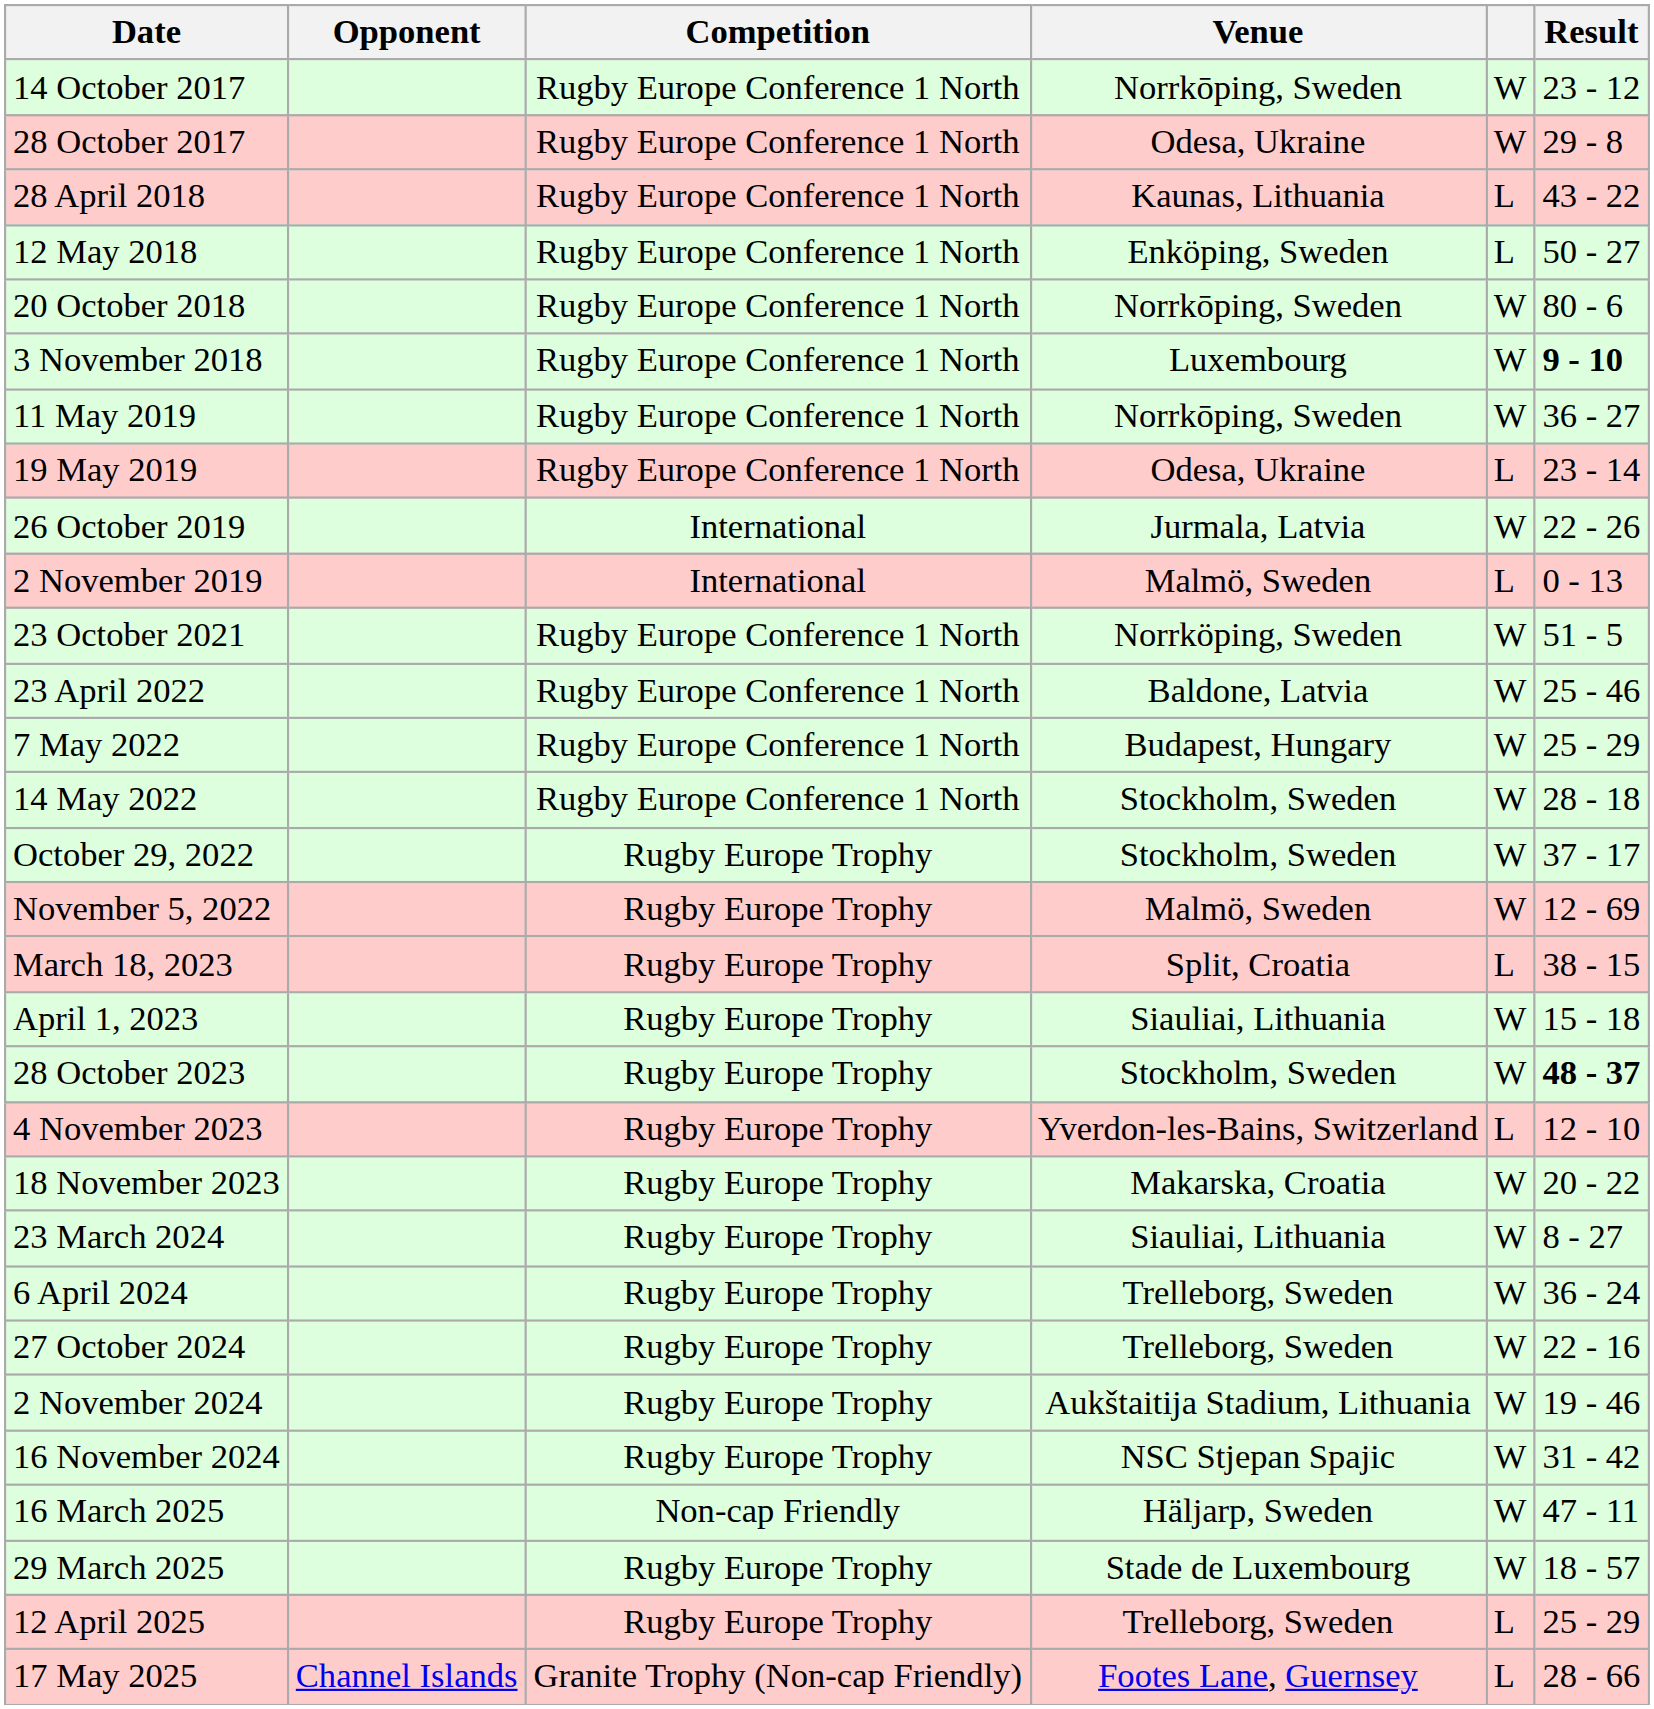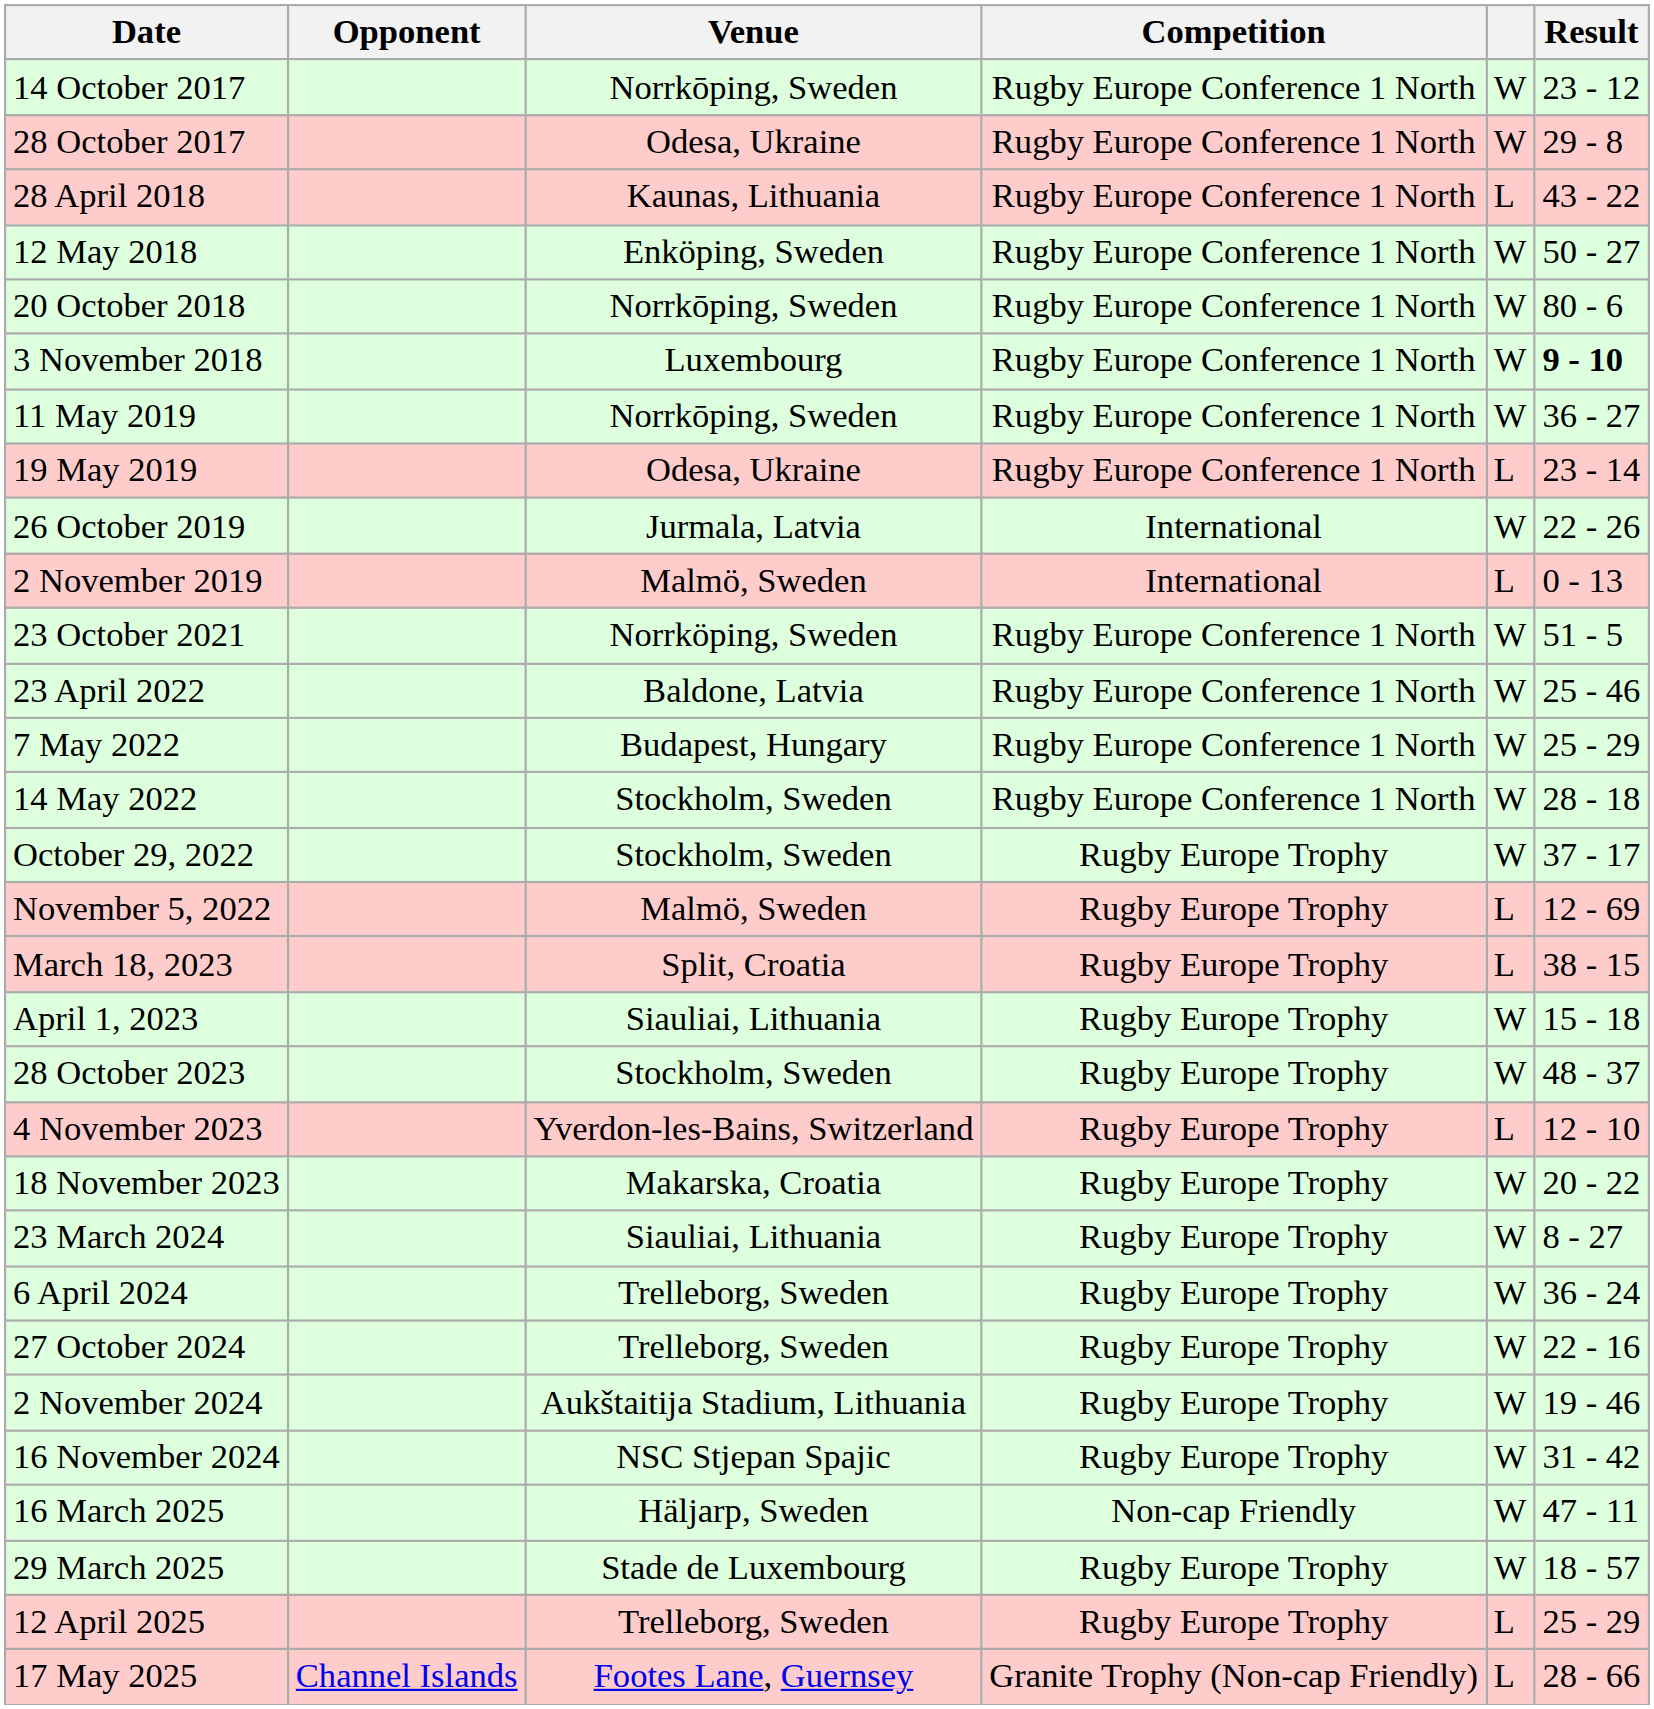columns swapped: (1258, 31) <-> (778, 31)
(1504, 251) L -> (1510, 251) W
(1510, 908) W -> (1504, 908) L
(1591, 1073) bold -> (1591, 1073) normal
